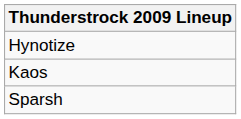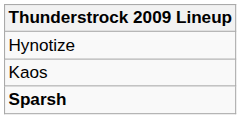(36, 99) normal -> (38, 99) bold
